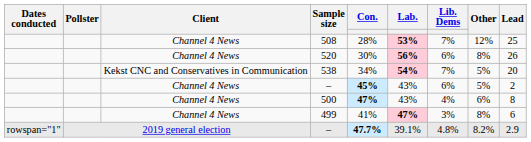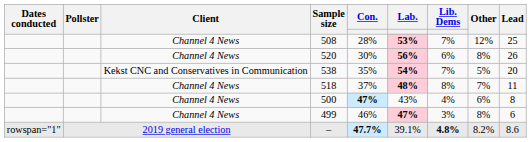(367, 71) 34% -> (367, 71) 35%
+ row: (206, 86)
- row: (206, 86)
(367, 115) 41% -> (367, 115) 46%
(448, 130) normal -> (448, 130) bold
(512, 130) 2.9 -> (512, 130) 8.6
